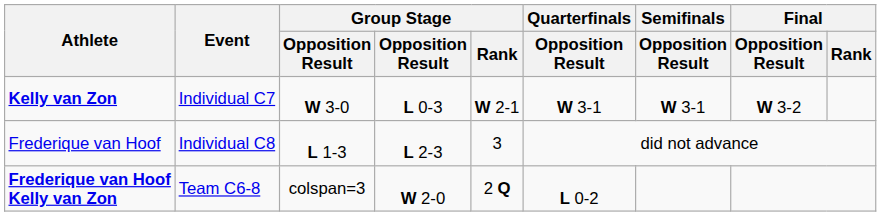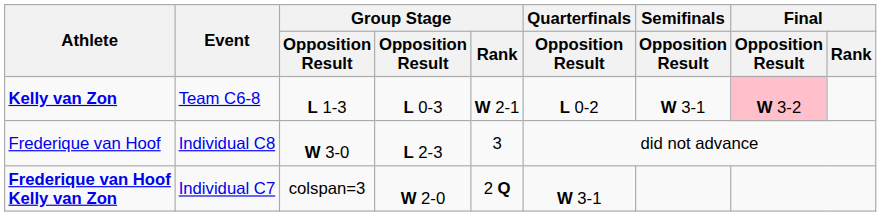(227, 99) Individual C7 -> (219, 99) Team C6-8
(327, 108) W 3-0 -> (327, 108) L 1-3
(579, 108) W 3-1 -> (579, 108) L 0-2
(779, 108) no background -> (779, 108) pink background
(327, 153) L 1-3 -> (327, 153) W 3-0
(219, 189) Team C6-8 -> (227, 189) Individual C7
(579, 198) L 0-2 -> (579, 198) W 3-1
